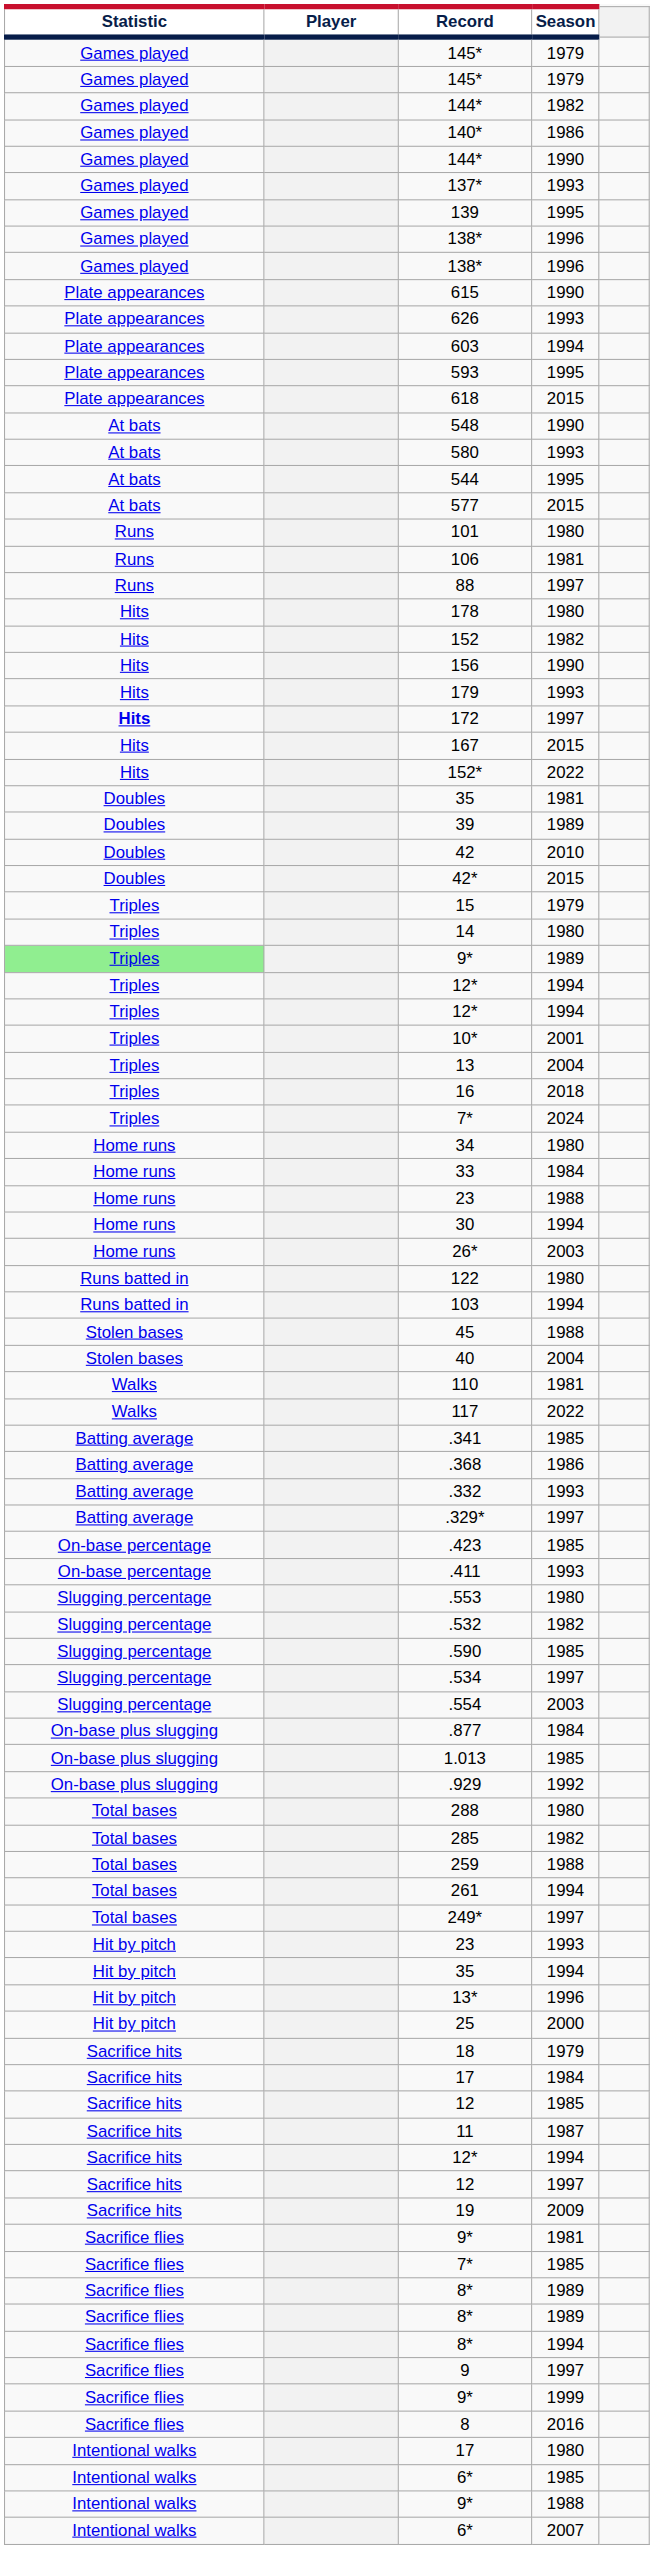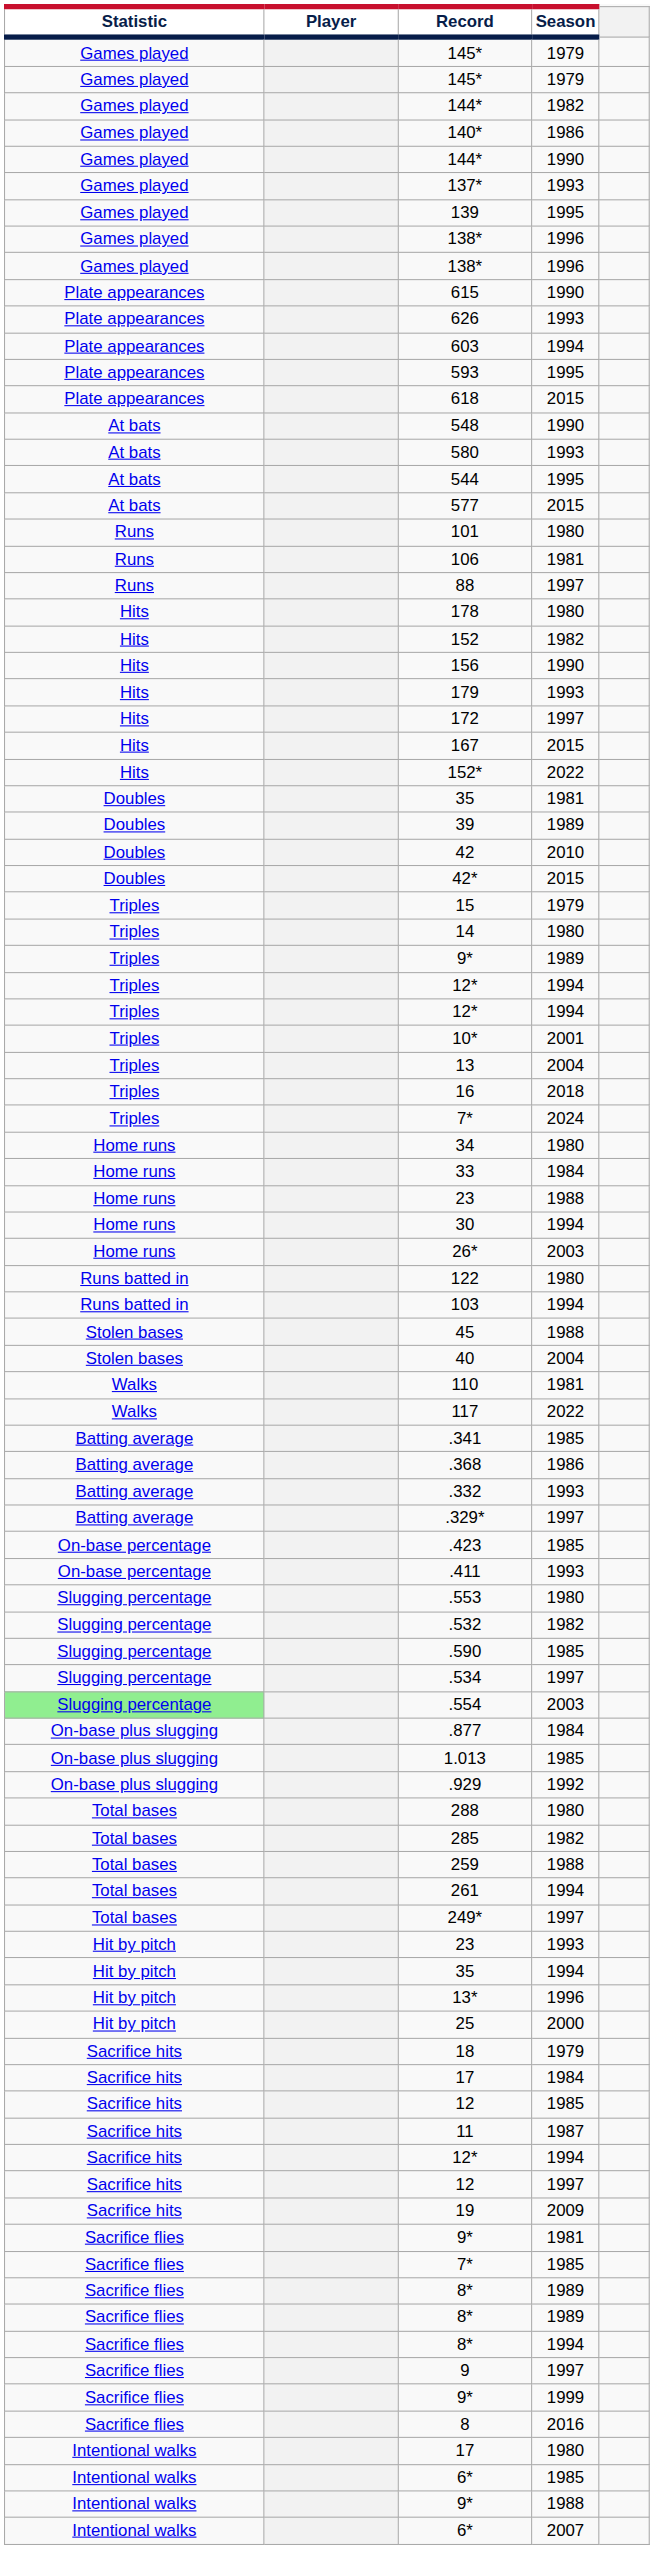(134, 718) bold -> (134, 718) normal
(134, 958) lightgreen background -> (134, 958) no background
(134, 1704) no background -> (134, 1704) lightgreen background
